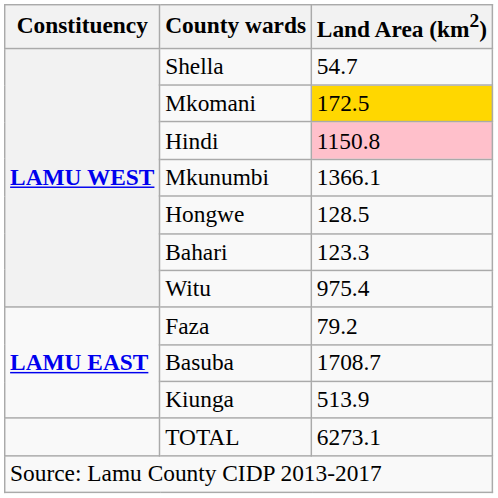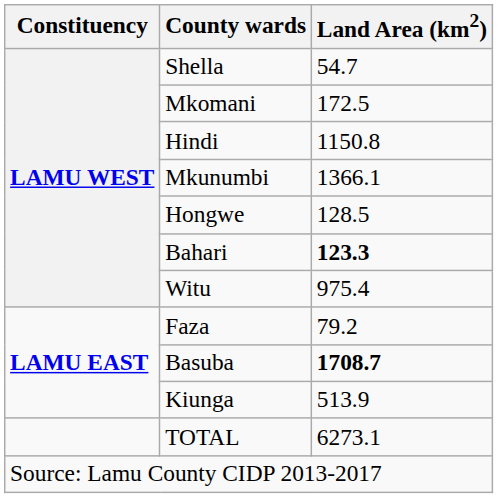(343, 103) gold background -> (343, 103) no background
(348, 140) pink background -> (348, 140) no background
(343, 251) normal -> (343, 251) bold
(349, 362) normal -> (349, 362) bold
